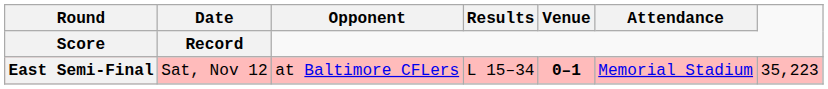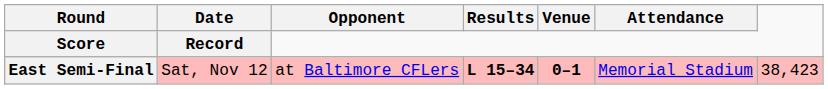(501, 70) normal -> (501, 70) bold
(790, 70) 35,223 -> (790, 70) 38,423
